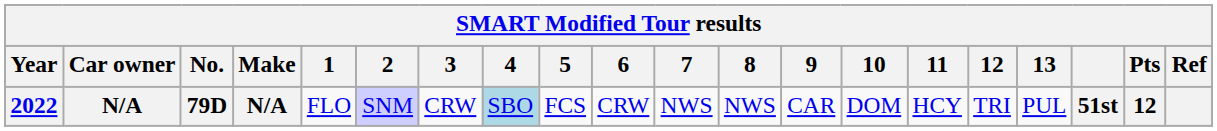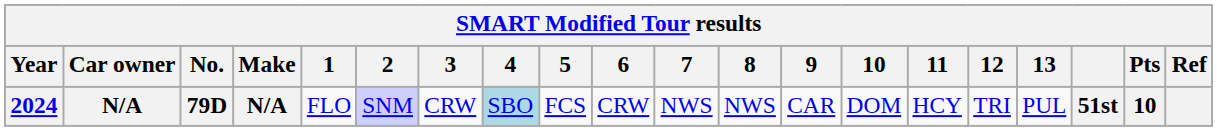(34, 105) 2022 -> (34, 105) 2024
(1145, 105) 12 -> (1145, 105) 10
